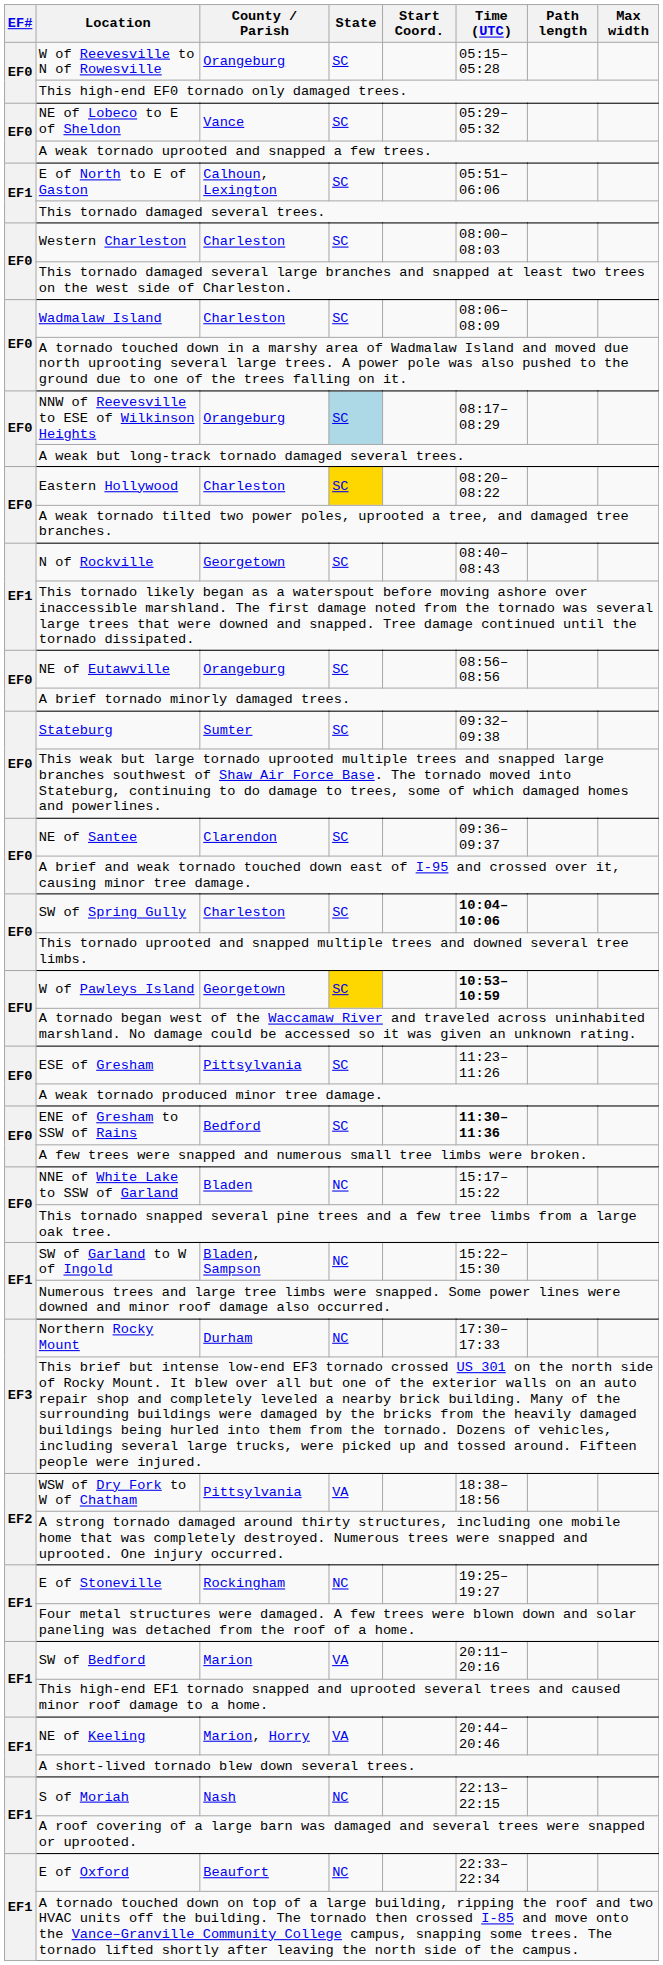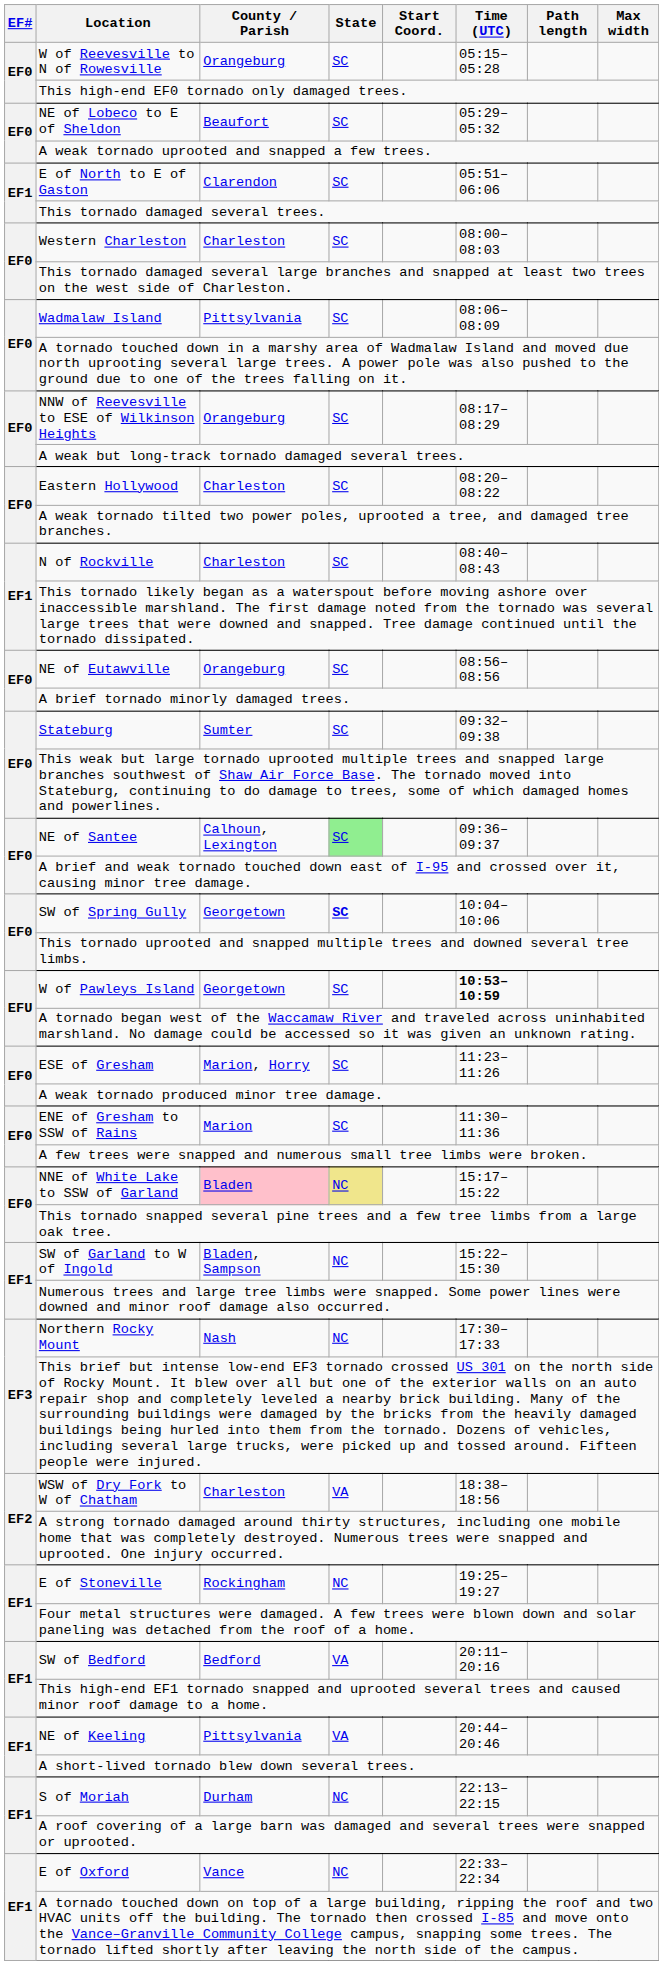(224, 122) Vance -> (236, 122) Beaufort
(240, 182) Calhoun, Lexington -> (240, 182) Clarendon
(244, 318) Charleston -> (252, 318) Pittsylvania
(340, 418) lightblue background -> (340, 418) no background
(340, 486) gold background -> (340, 486) no background
(244, 562) Georgetown -> (244, 562) Charleston
(240, 837) Clarendon -> (240, 837) Calhoun, Lexington
(340, 837) no background -> (340, 837) lightgreen background
(244, 913) Charleston -> (244, 913) Georgetown
(340, 913) normal -> (340, 913) bold
(484, 913) bold -> (484, 913) normal
(340, 989) gold background -> (340, 989) no background
(252, 1065) Pittsylvania -> (257, 1065) Marion, Horry
(232, 1125) Bedford -> (228, 1125) Marion
(484, 1125) bold -> (484, 1125) normal
(228, 1186) no background -> (228, 1186) pink background
(340, 1186) no background -> (340, 1186) khaki background
(228, 1338) Durham -> (220, 1338) Nash
(252, 1492) Pittsylvania -> (244, 1492) Charleston
(228, 1660) Marion -> (232, 1660) Bedford
(257, 1736) Marion, Horry -> (252, 1736) Pittsylvania
(220, 1796) Nash -> (228, 1796) Durham
(236, 1872) Beaufort -> (224, 1872) Vance
